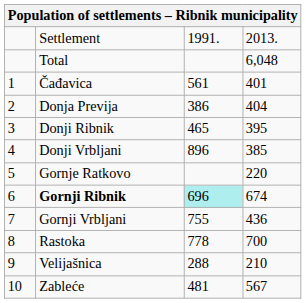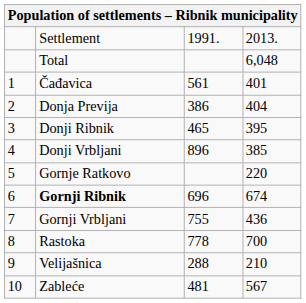(198, 196) paleturquoise background -> (198, 196) no background
